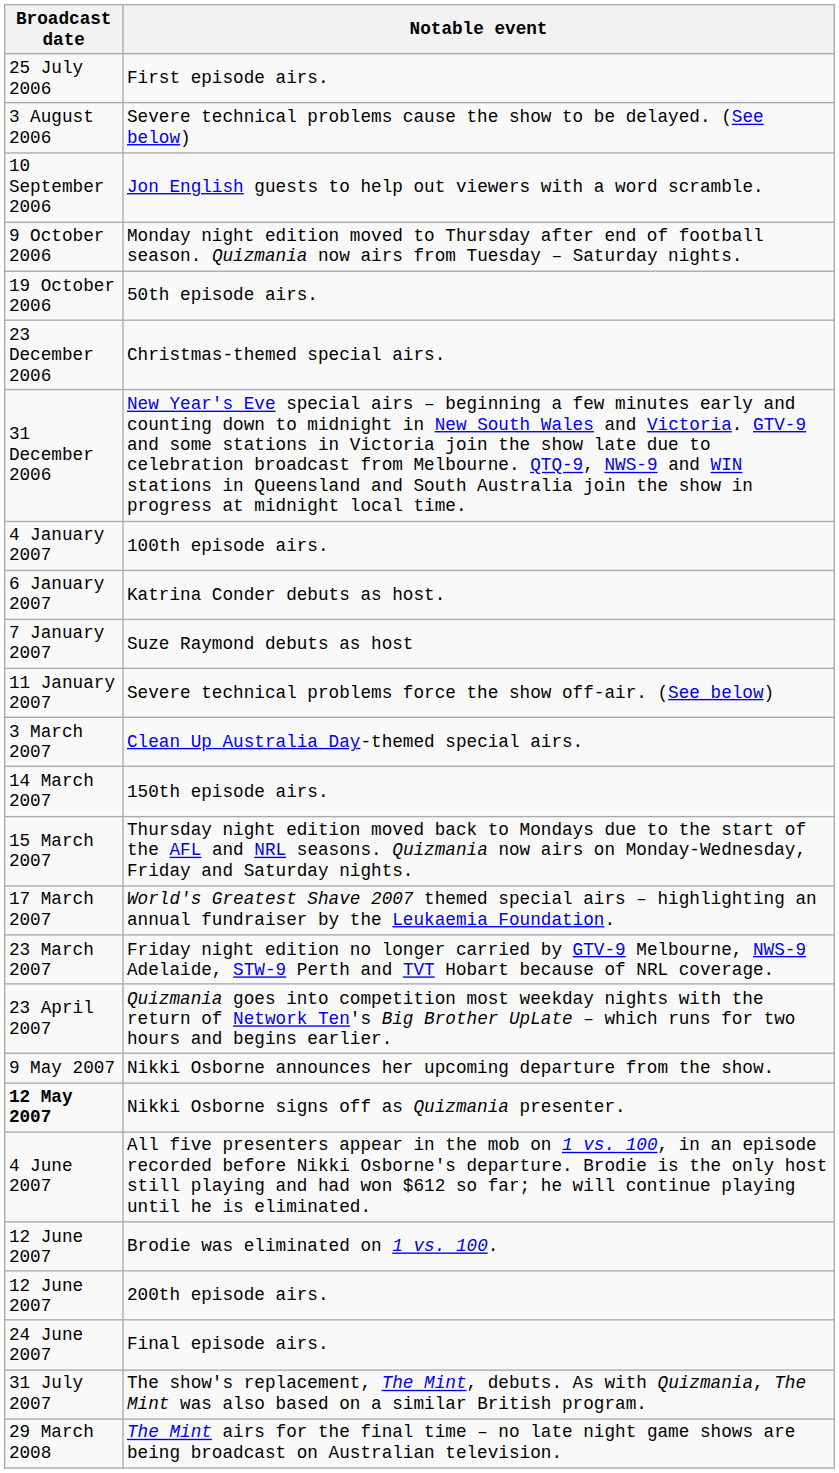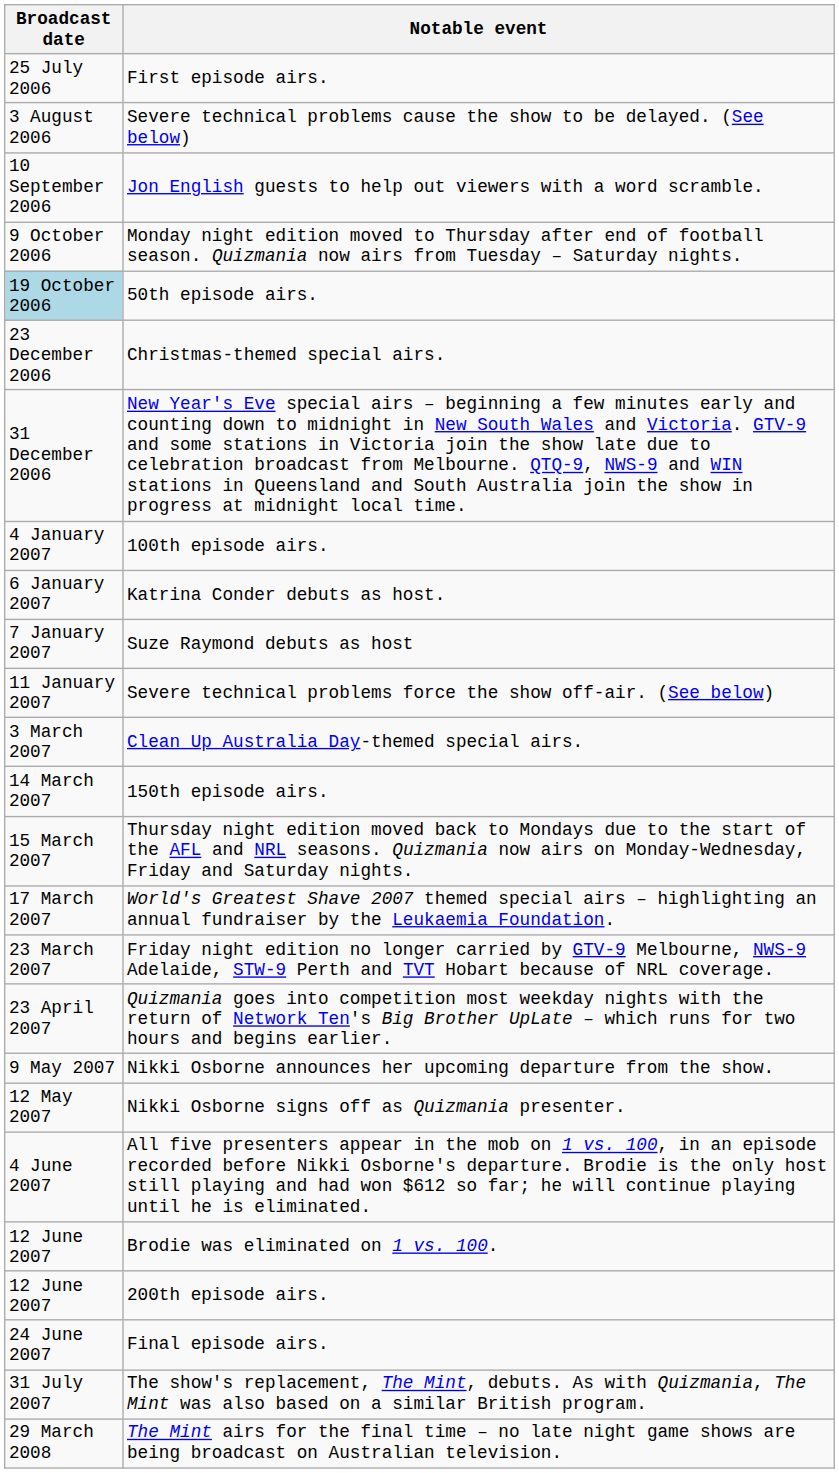(62, 296) no background -> (62, 296) lightblue background
(41, 1107) bold -> (41, 1107) normal
